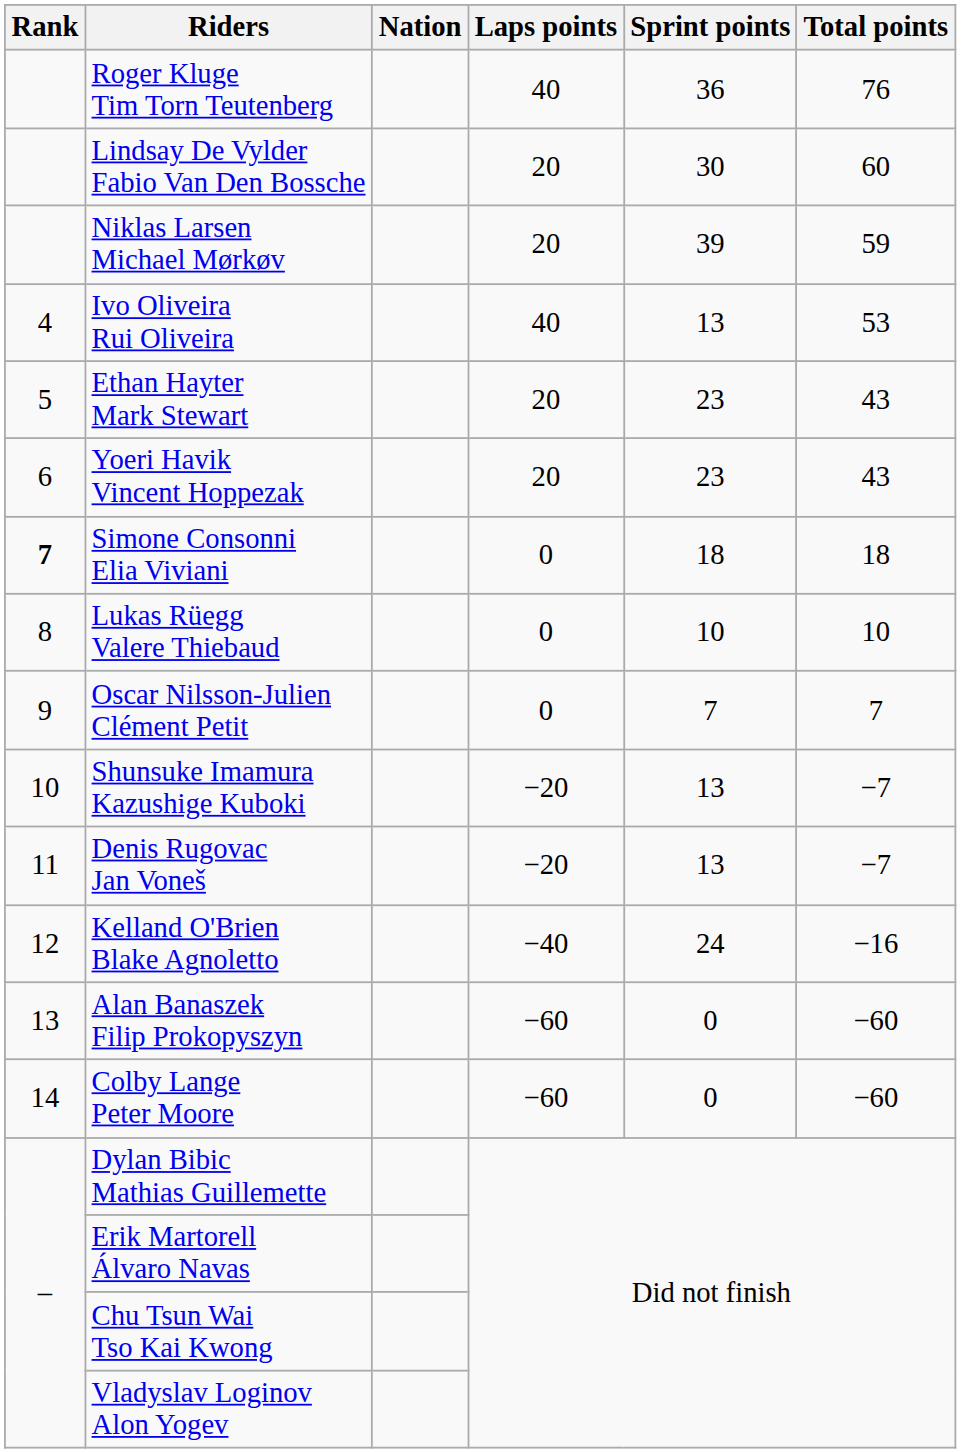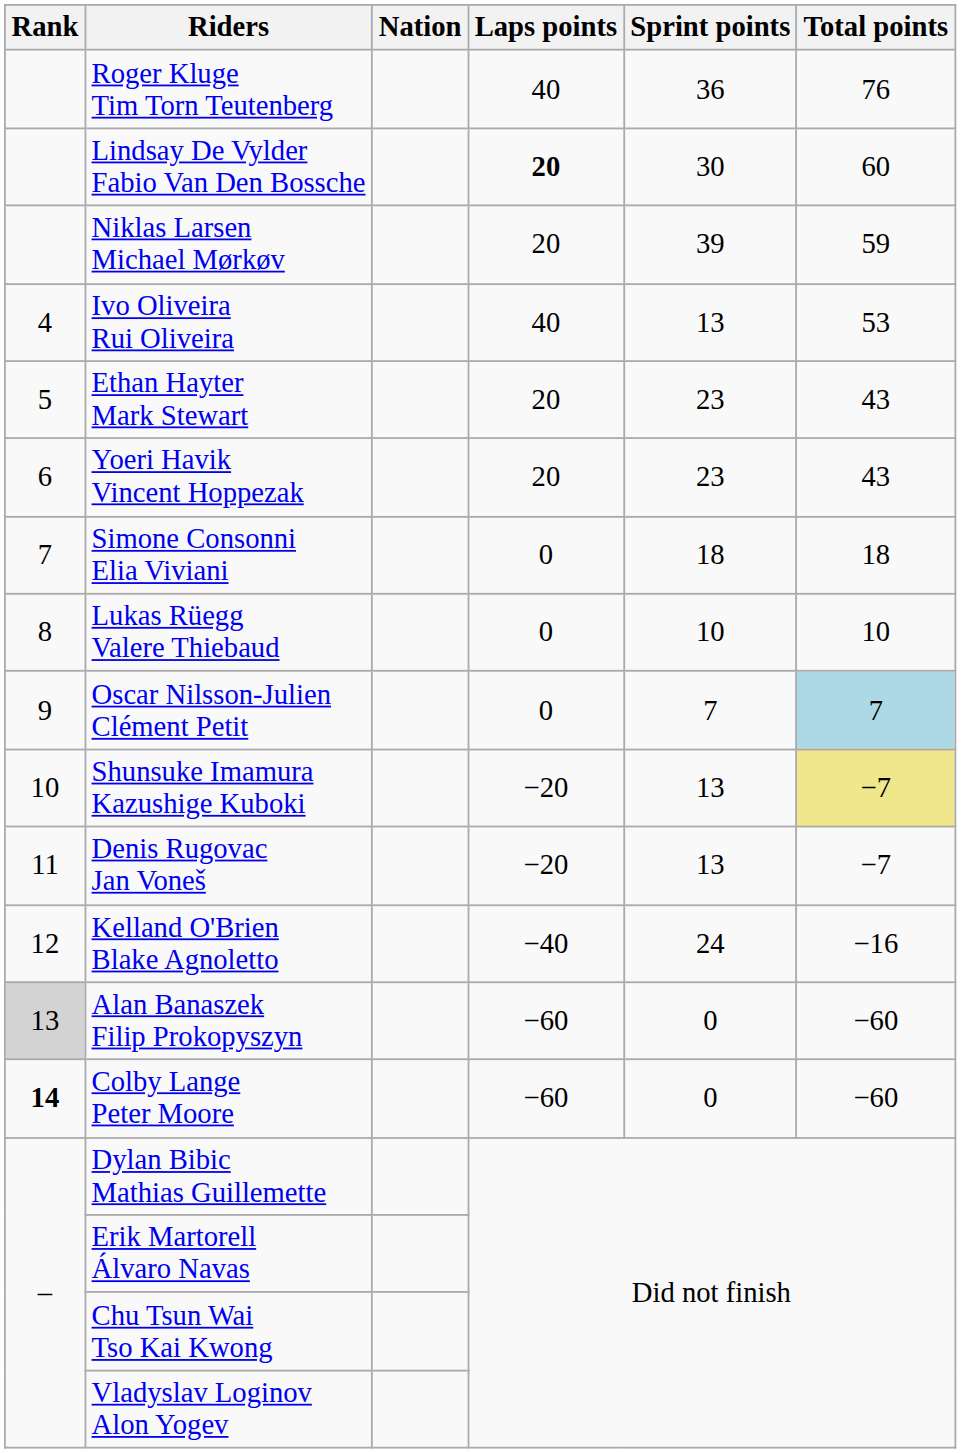(546, 166) normal -> (546, 166) bold
(45, 554) bold -> (45, 554) normal
(876, 709) no background -> (876, 709) lightblue background
(876, 787) no background -> (876, 787) khaki background
(45, 1020) no background -> (45, 1020) lightgrey background
(45, 1098) normal -> (45, 1098) bold
